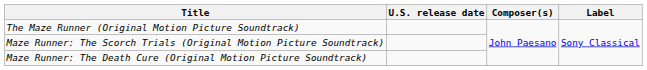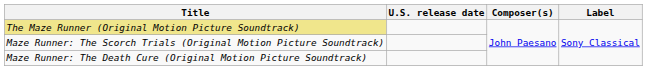(153, 27) no background -> (153, 27) khaki background
